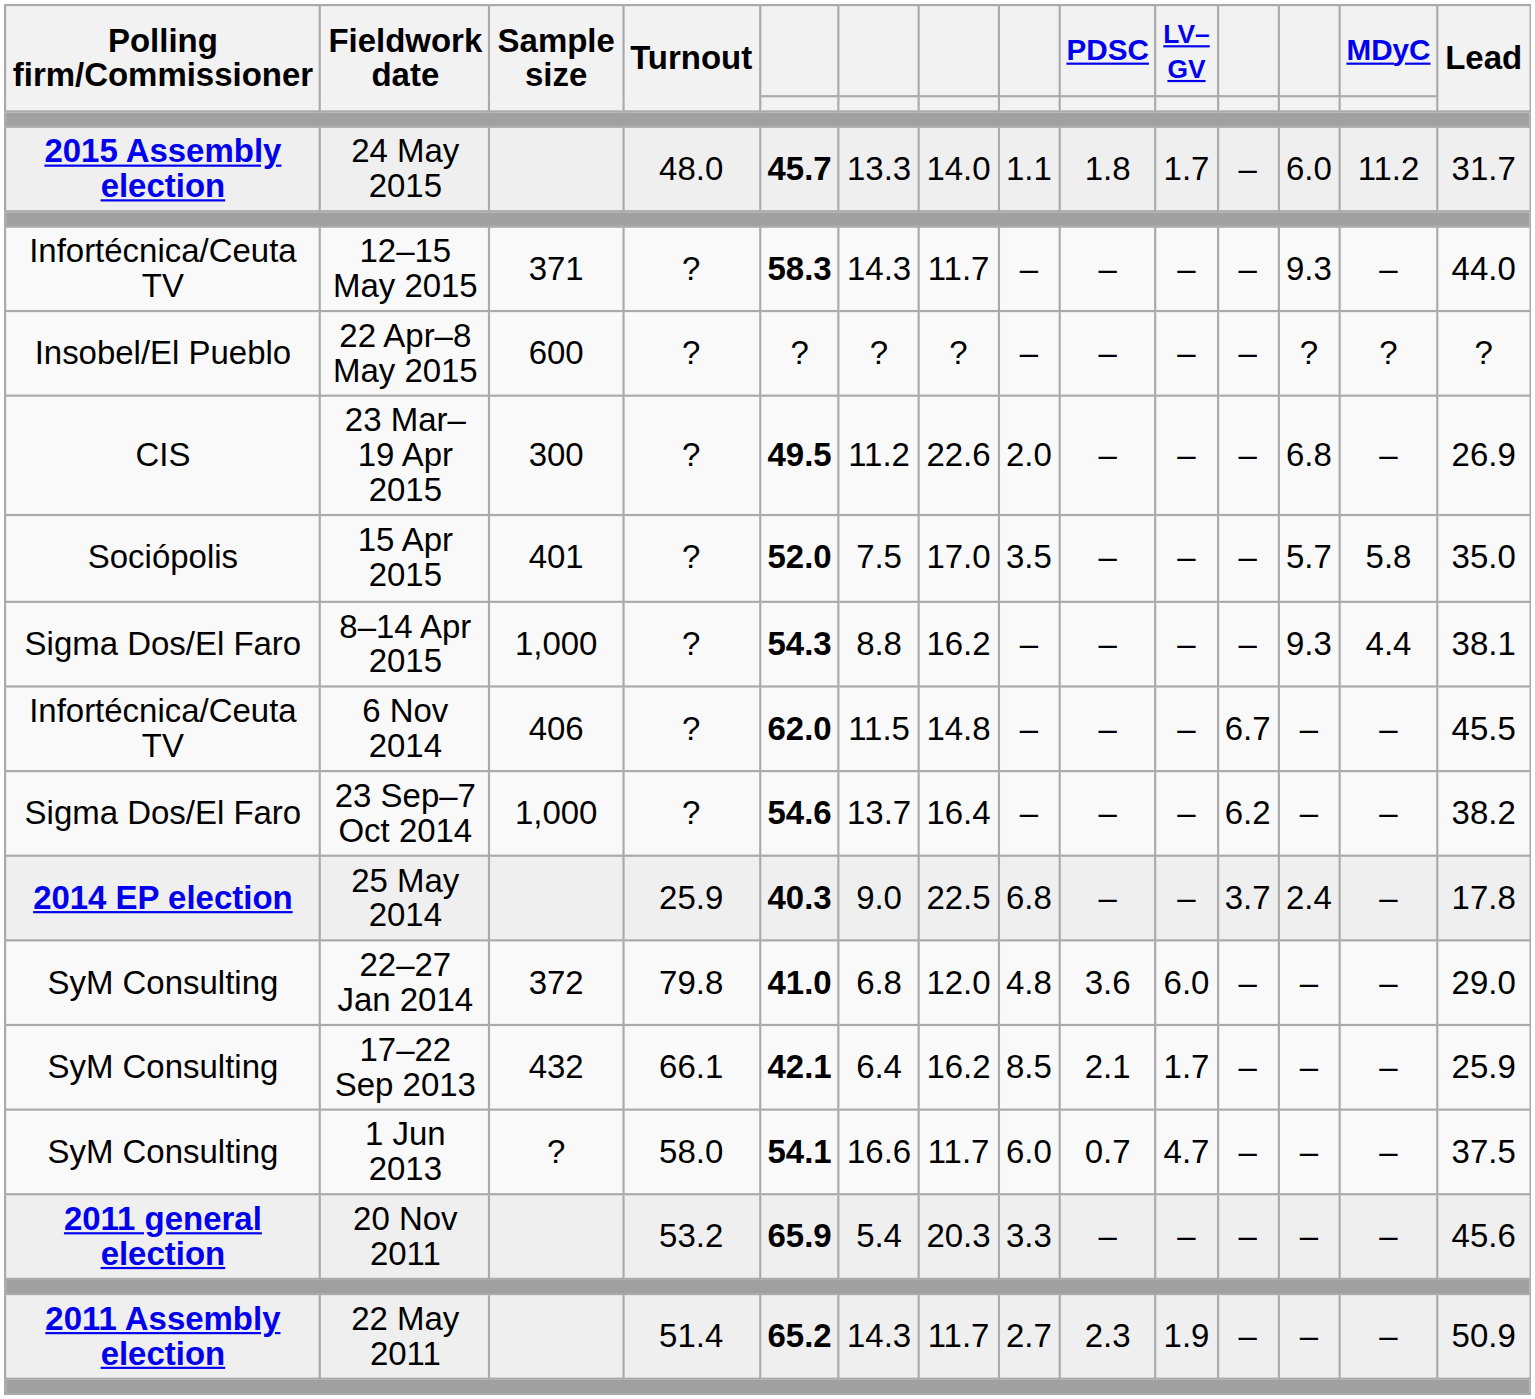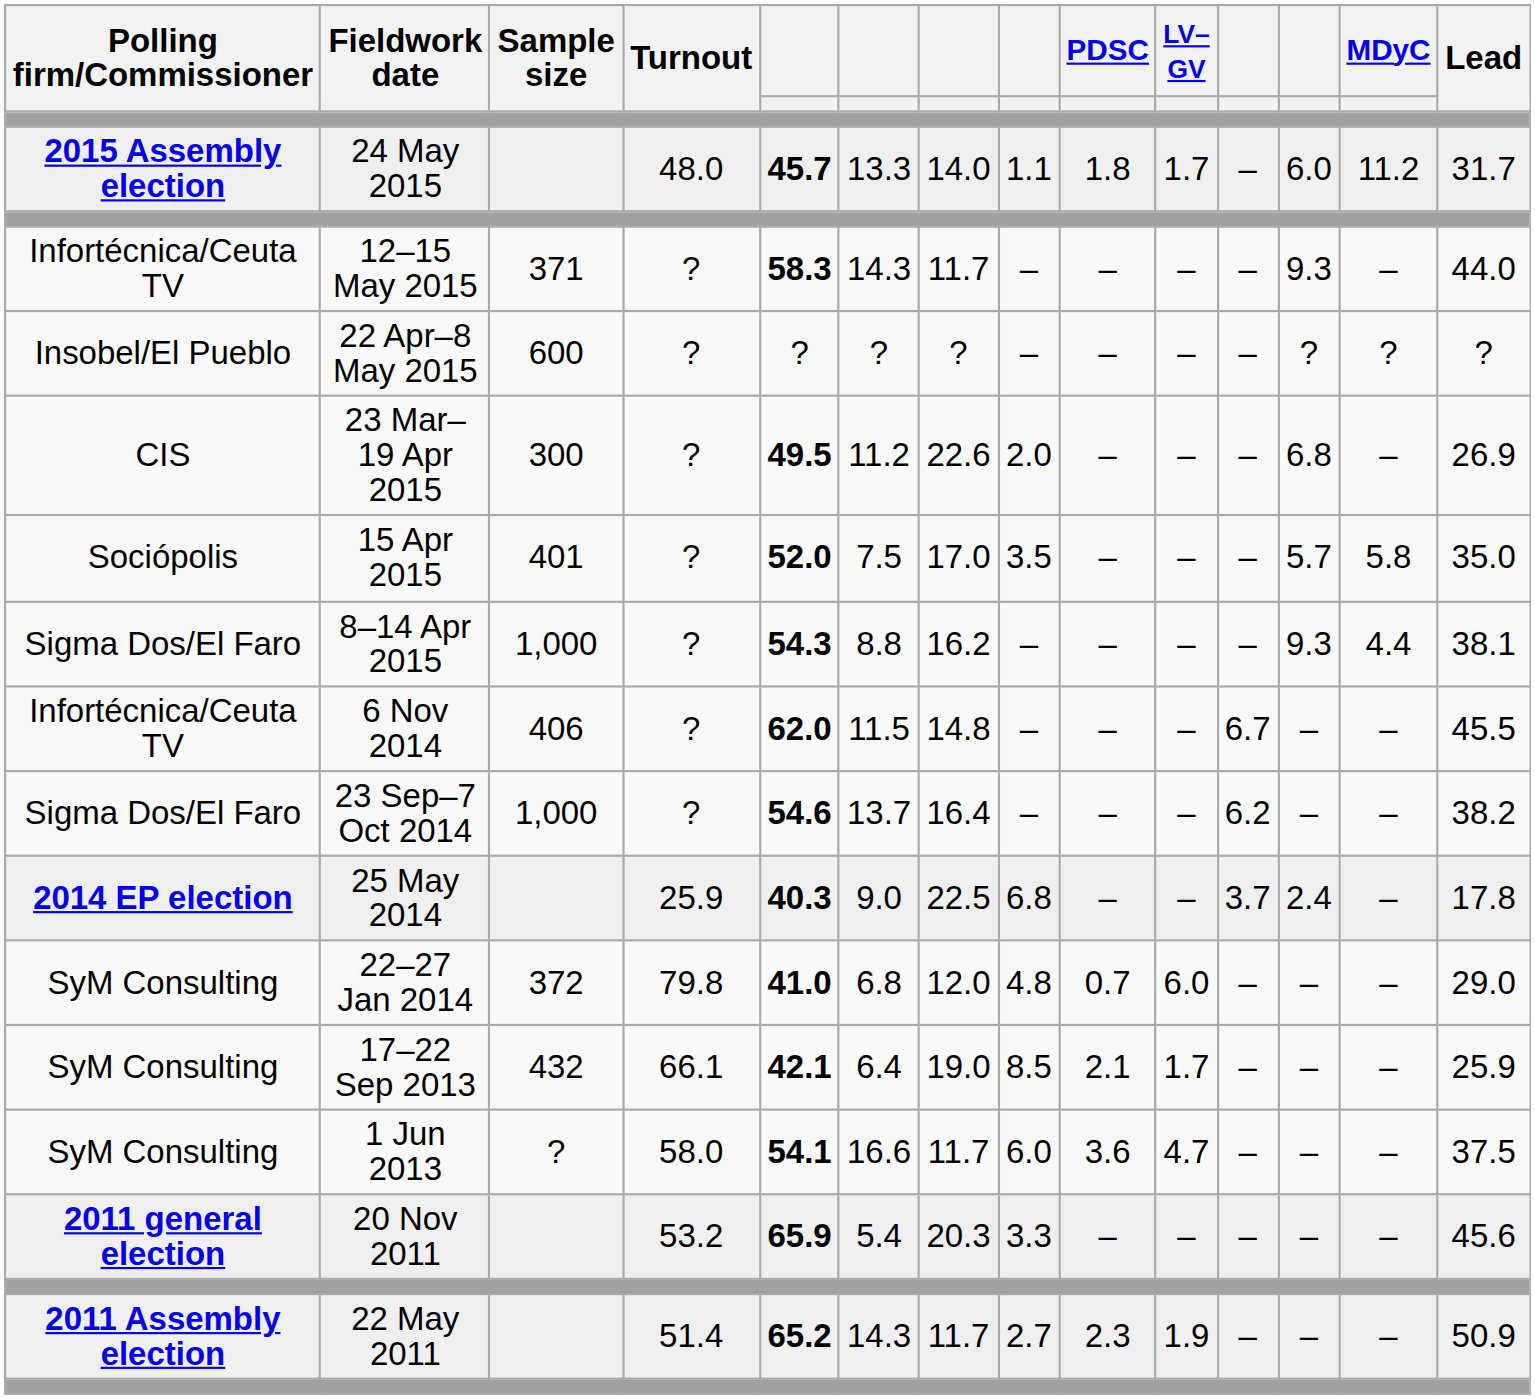(1108, 981) 3.6 -> (1108, 981) 0.7
(959, 1066) 16.2 -> (959, 1066) 19.0
(1108, 1151) 0.7 -> (1108, 1151) 3.6
